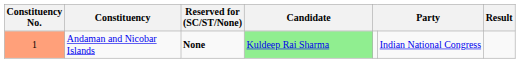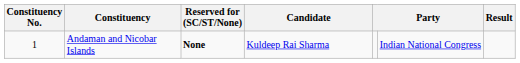(34, 44) lightsalmon background -> (34, 44) no background
(288, 44) lightgreen background -> (288, 44) no background
